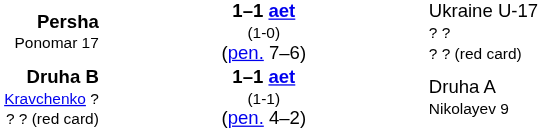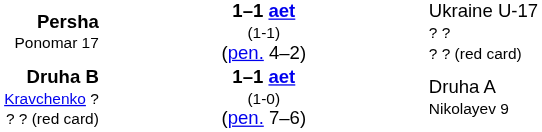(264, 31) 1–1 aet (1-0) (pen. 7–6) -> (264, 31) 1–1 aet (1-1) (pen. 4–2)
(264, 97) 1–1 aet (1-1) (pen. 4–2) -> (264, 97) 1–1 aet (1-0) (pen. 7–6)
